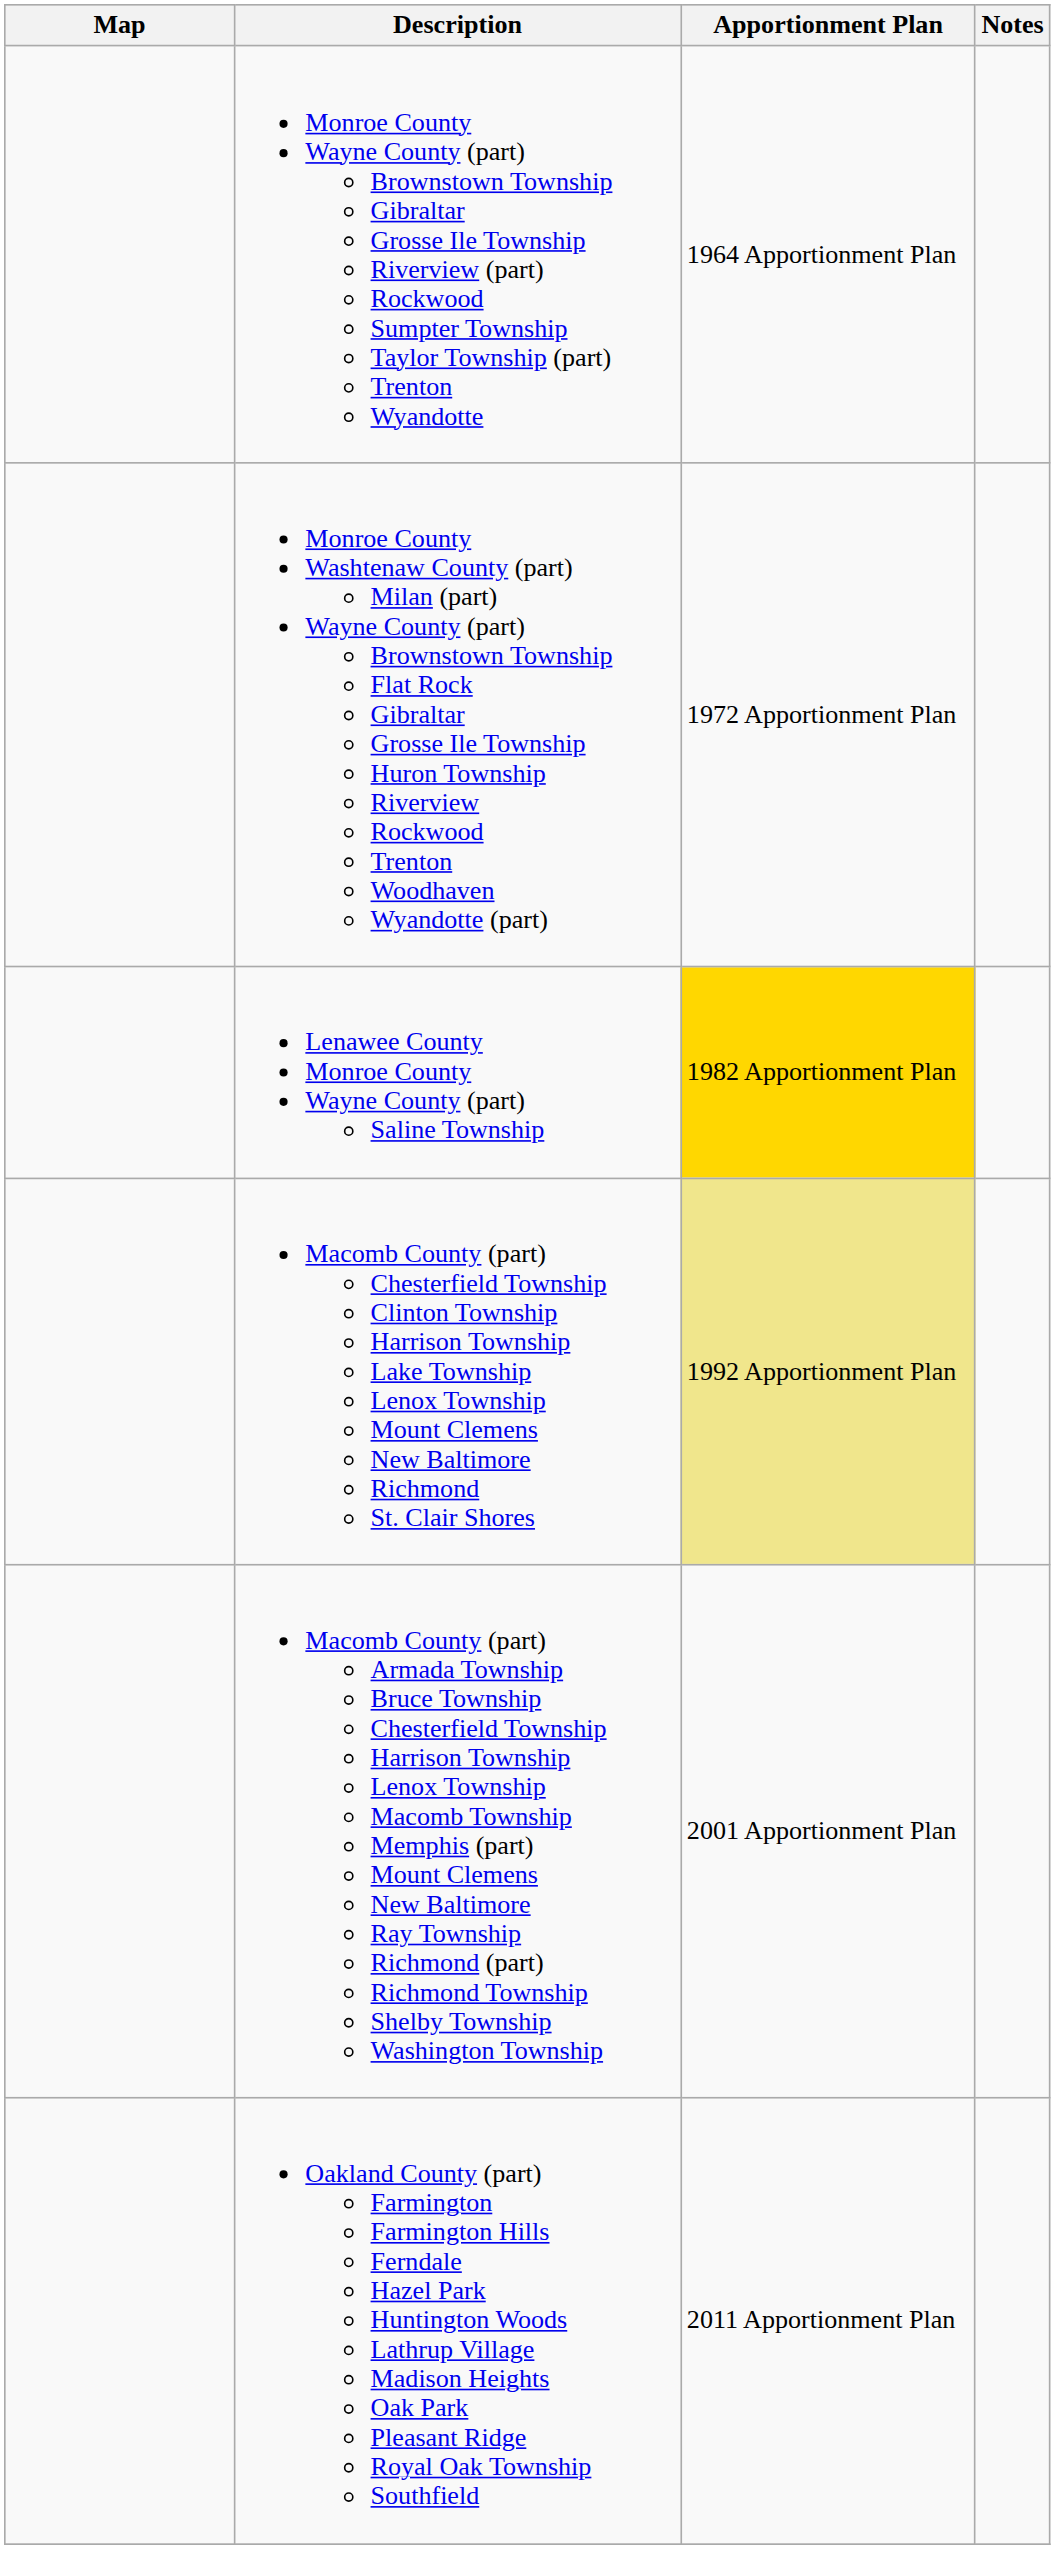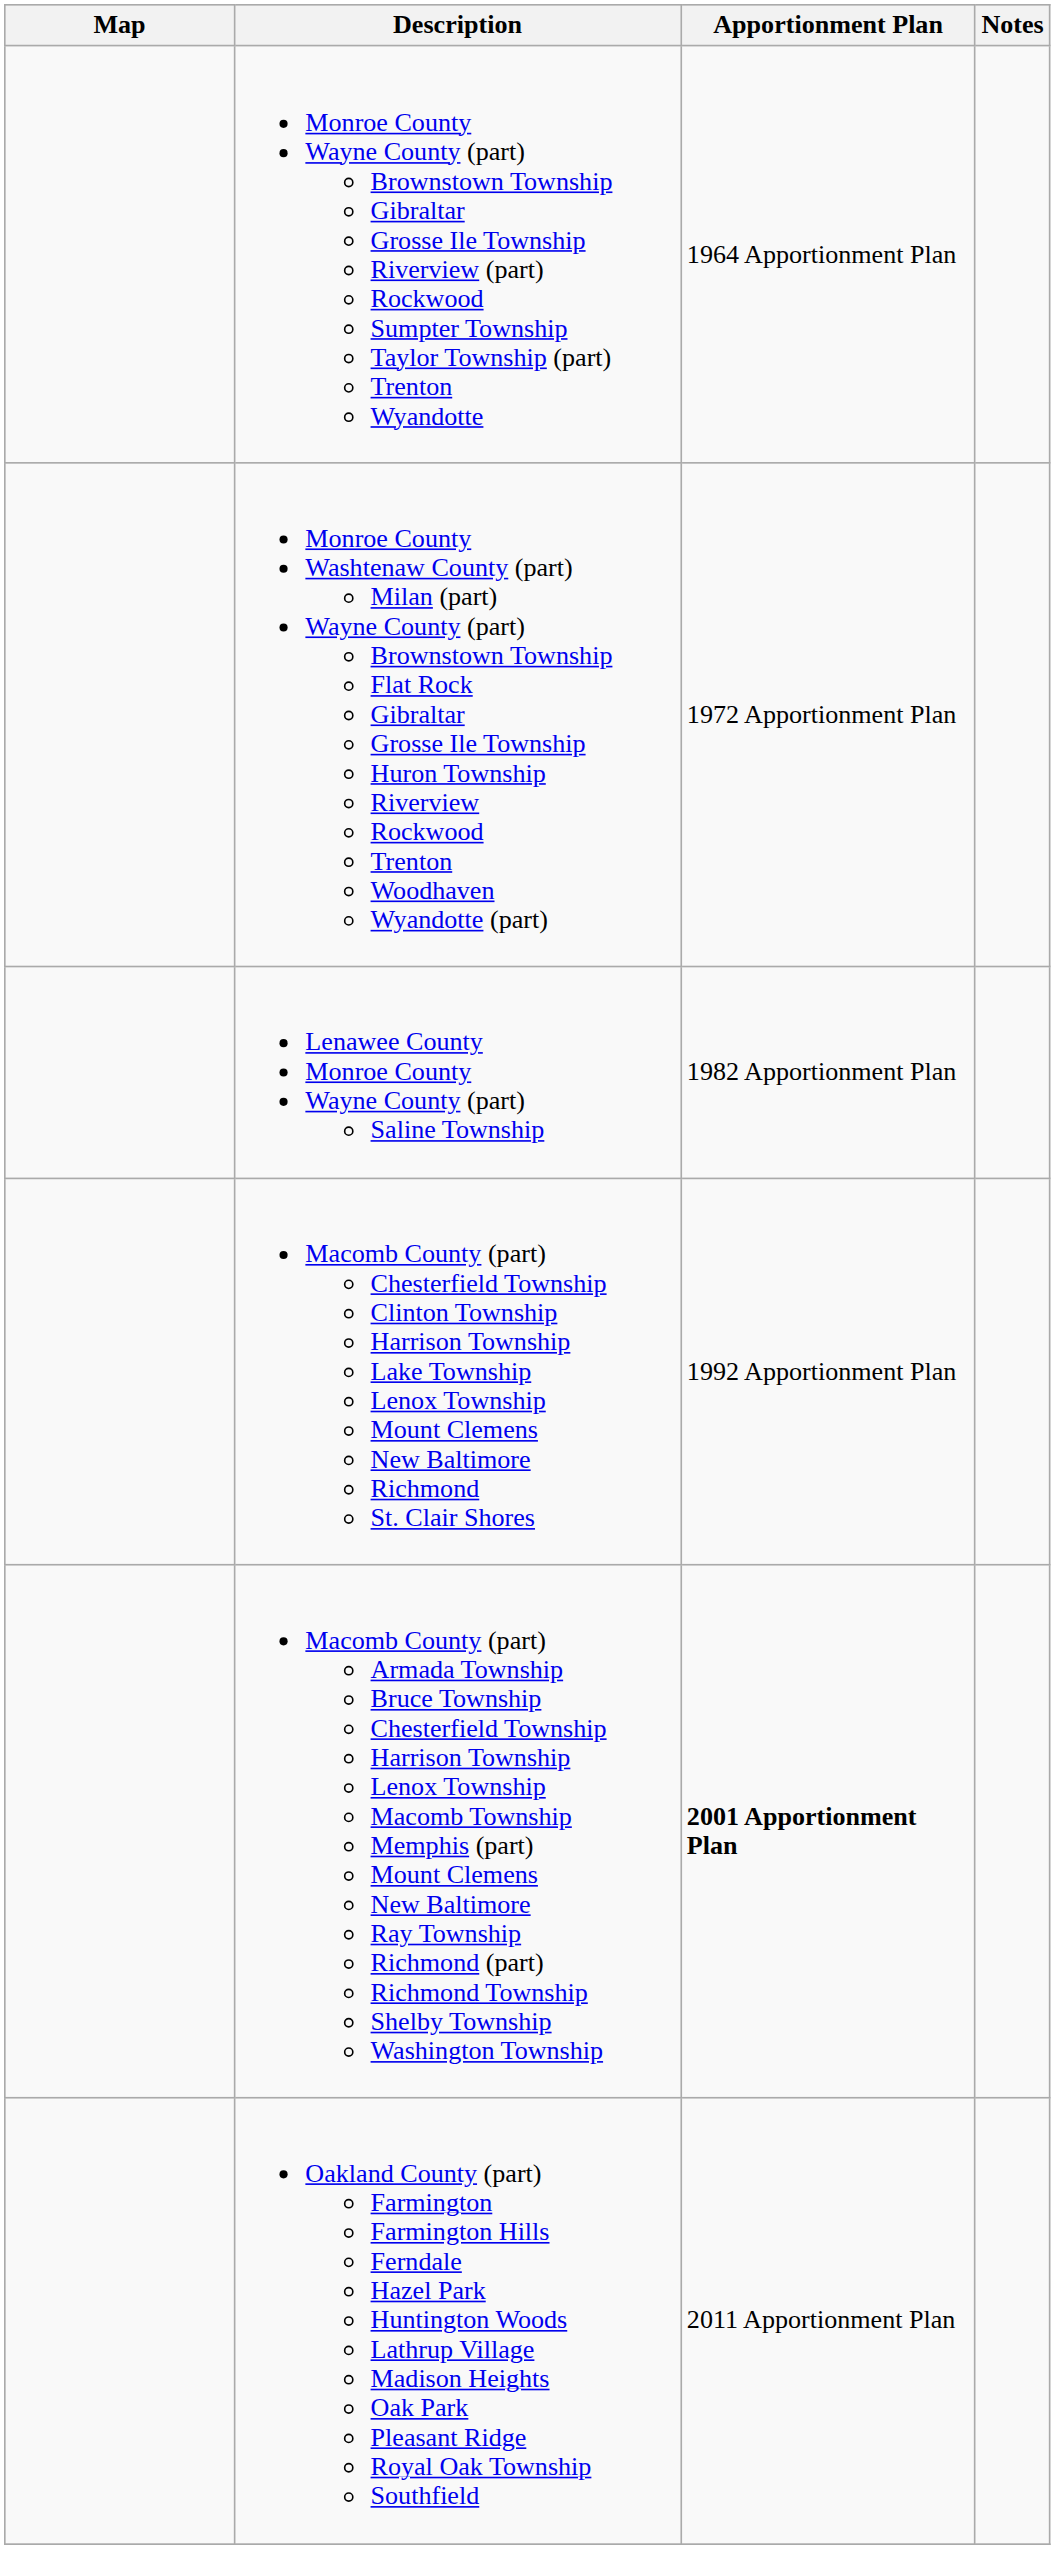(822, 1071) gold background -> (822, 1071) no background
(822, 1370) khaki background -> (822, 1370) no background
(822, 1831) normal -> (802, 1831) bold
